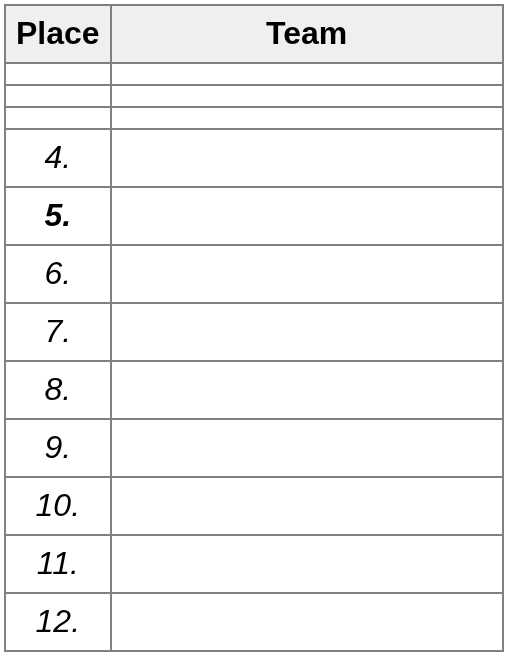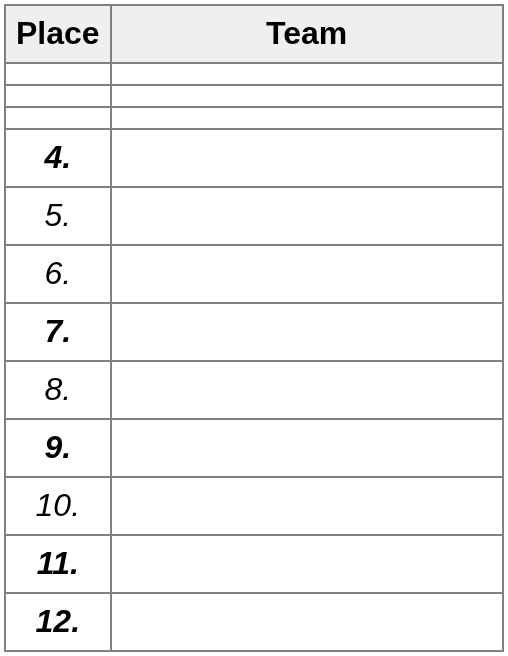(58, 157) normal -> (58, 157) bold
(58, 215) bold -> (58, 215) normal
(58, 331) normal -> (58, 331) bold
(58, 447) normal -> (58, 447) bold
(58, 563) normal -> (58, 563) bold
(58, 621) normal -> (58, 621) bold
